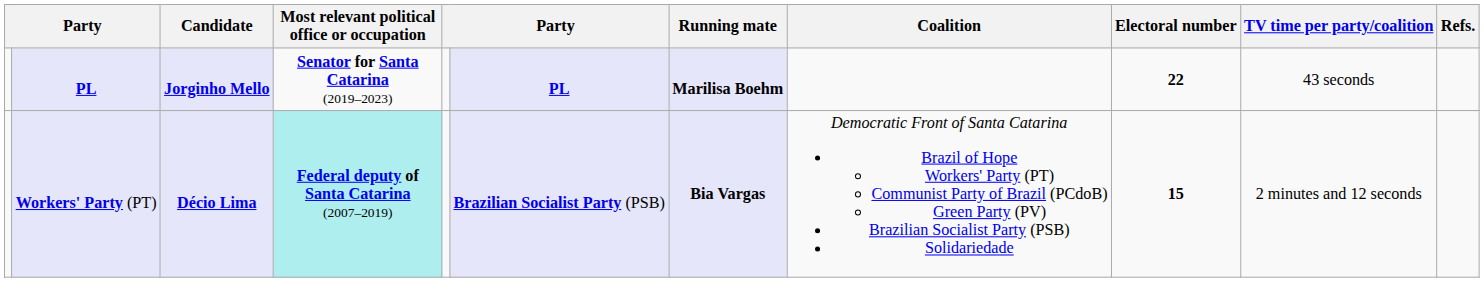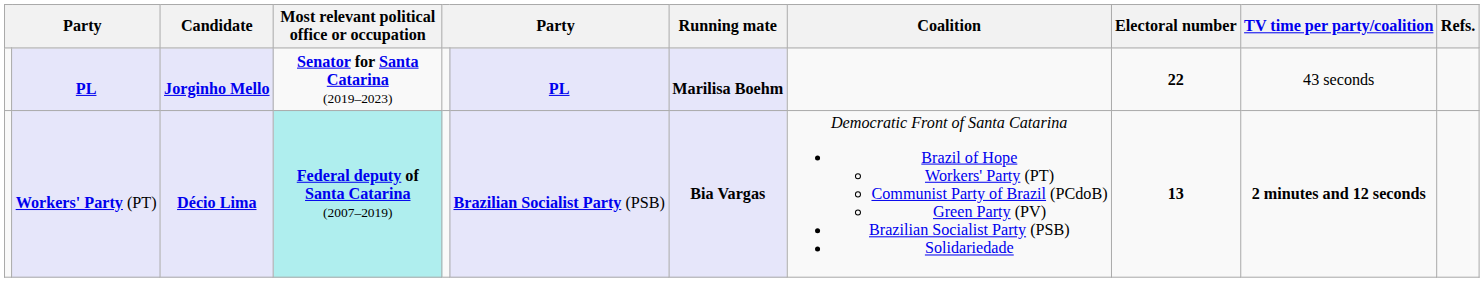(1176, 193) 15 -> (1176, 193) 13
(1339, 193) normal -> (1339, 193) bold
